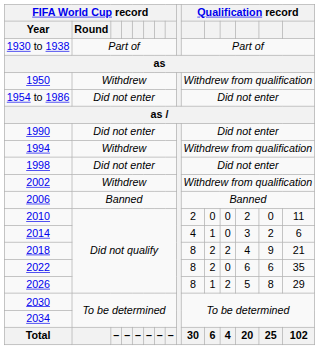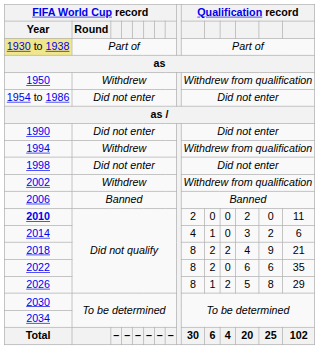(38, 47) no background -> (38, 47) khaki background
(38, 217) normal -> (38, 217) bold
